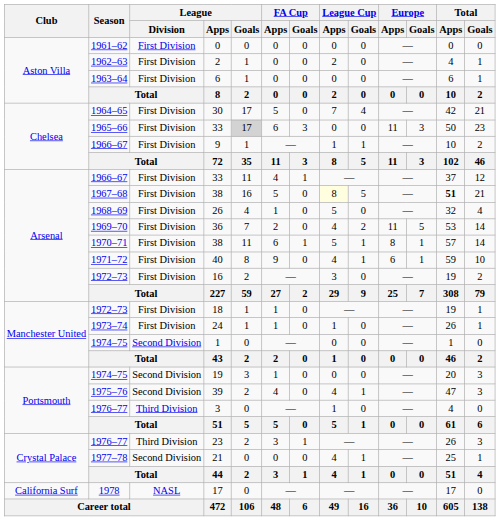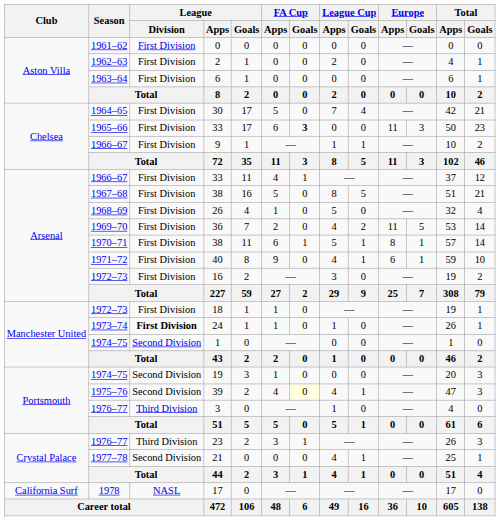(247, 128) lightgrey background -> (247, 128) no background
(305, 128) normal -> (305, 128) bold
(334, 194) lightyellow background -> (334, 194) no background
(451, 194) bold -> (451, 194) normal
(167, 326) normal -> (167, 326) bold
(305, 392) no background -> (305, 392) lightyellow background
